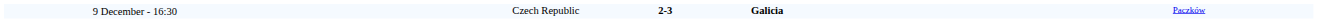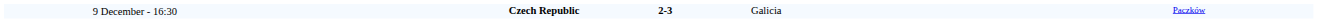(546, 10) normal -> (544, 10) bold
(767, 10) bold -> (766, 10) normal
